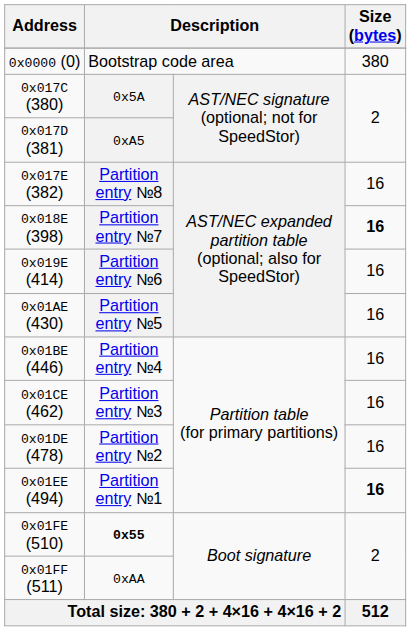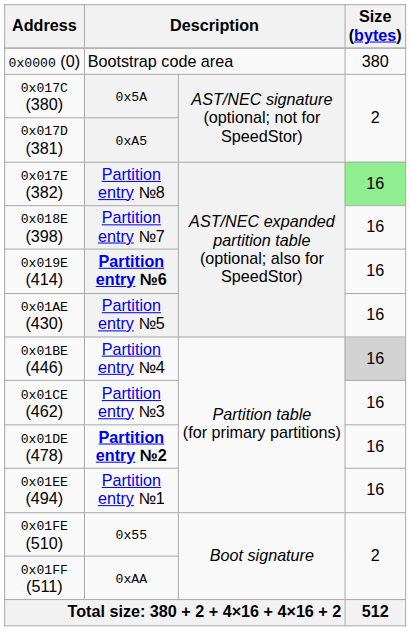(375, 183) no background -> (375, 183) lightgreen background
(375, 227) bold -> (375, 227) normal
(129, 271) normal -> (131, 271) bold
(375, 358) no background -> (375, 358) lightgrey background
(129, 446) normal -> (131, 446) bold
(375, 490) bold -> (375, 490) normal
(129, 534) bold -> (131, 536) normal
